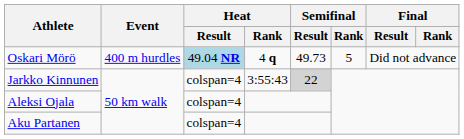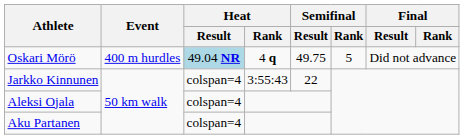(311, 58) 49.73 -> (311, 58) 49.75
(311, 80) lightgrey background -> (311, 80) no background
